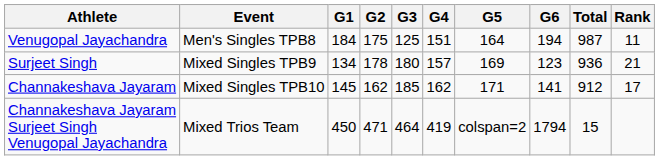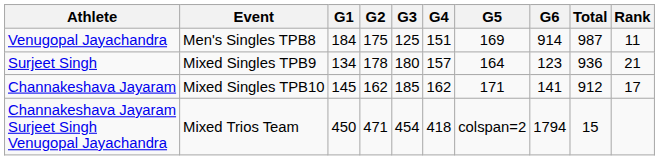(492, 40) 164 -> (492, 40) 169
(550, 40) 194 -> (550, 40) 914
(492, 63) 169 -> (492, 63) 164
(407, 127) 464 -> (407, 127) 454
(439, 127) 419 -> (439, 127) 418
